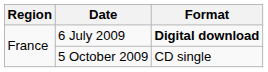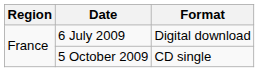(207, 35) bold -> (203, 35) normal
